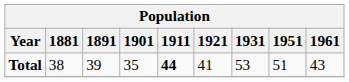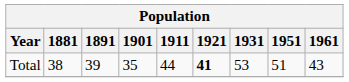(25, 64) bold -> (25, 64) normal
(169, 64) bold -> (168, 64) normal
(205, 64) normal -> (204, 64) bold
